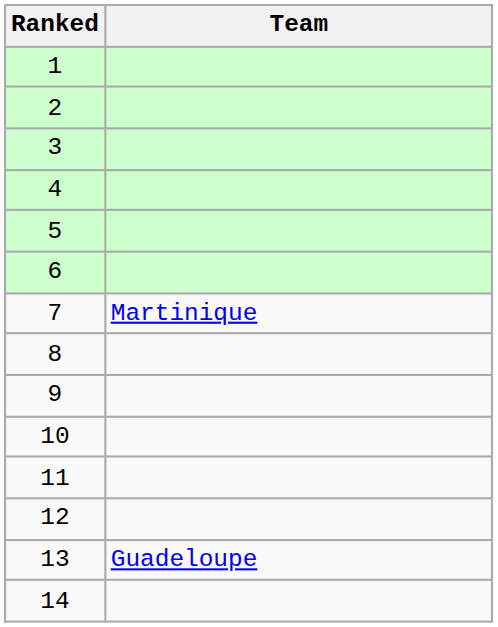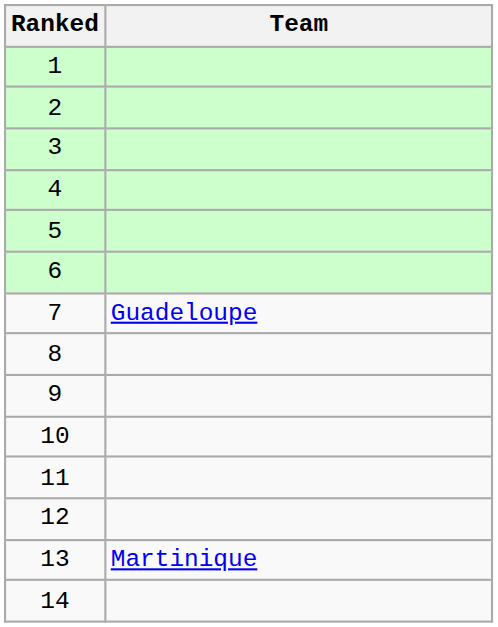(184, 313) Martinique -> (184, 313) Guadeloupe
(184, 559) Guadeloupe -> (184, 559) Martinique
